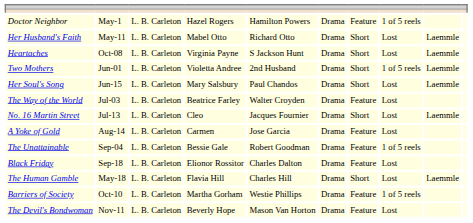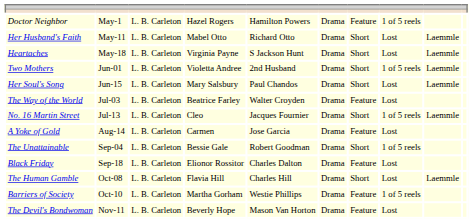(110, 53) Oct-08 -> (112, 53) May-18
(390, 116) Lost -> (401, 116) 1 of 5 reels
(363, 147) Feature -> (360, 147) Short
(112, 178) May-18 -> (110, 178) Oct-08
